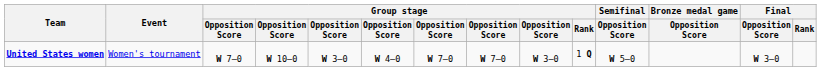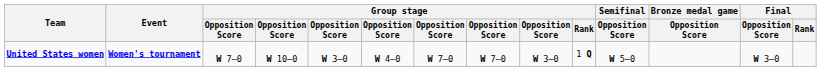(154, 54) normal -> (154, 54) bold
